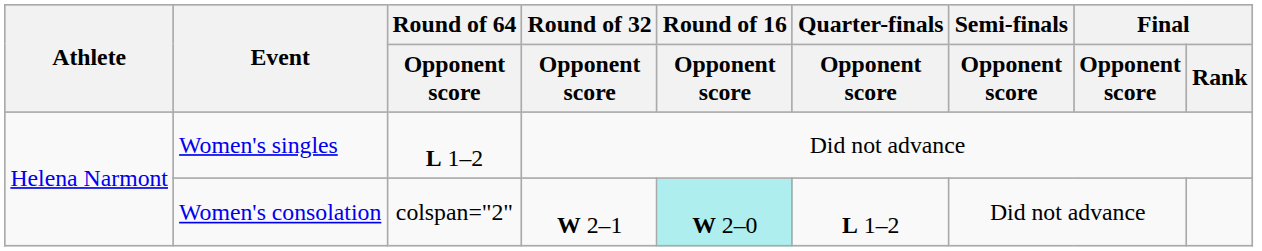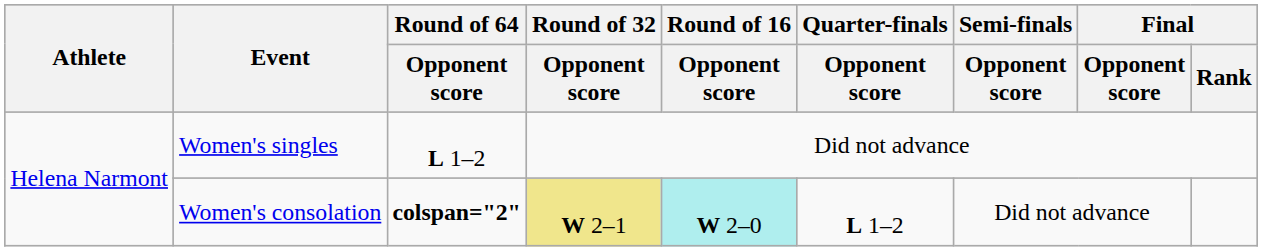(454, 212) normal -> (457, 212) bold
(590, 226) no background -> (594, 226) khaki background
